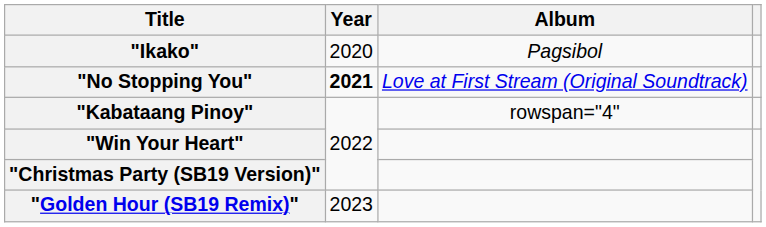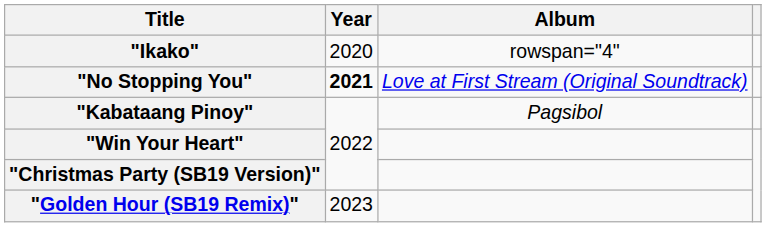(565, 50) Pagsibol -> (565, 50) rowspan="4"
(565, 112) rowspan="4" -> (565, 112) Pagsibol
